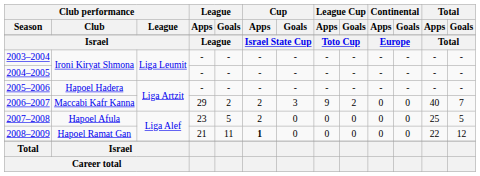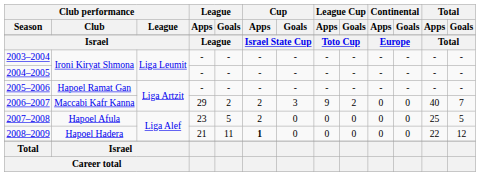(94, 88) Hapoel Hadera -> (94, 88) Hapoel Ramat Gan
(94, 133) Hapoel Ramat Gan -> (94, 133) Hapoel Hadera
